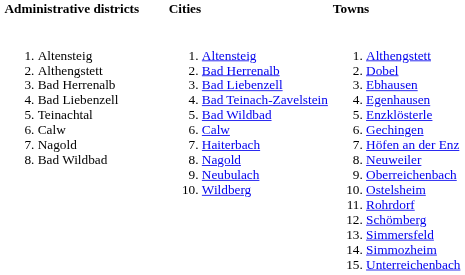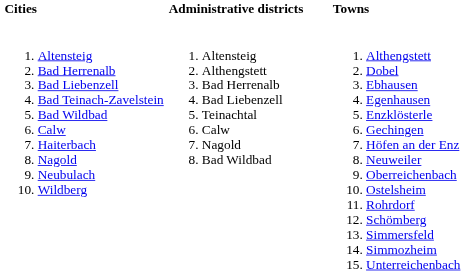columns swapped: (185, 9) <-> (72, 9)
